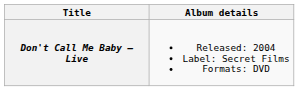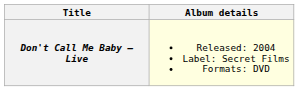(222, 58) no background -> (222, 58) lightyellow background
